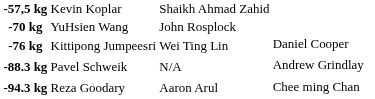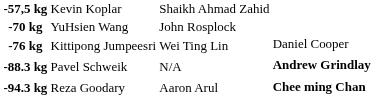(318, 65) normal -> (322, 65) bold
(316, 86) normal -> (319, 86) bold
